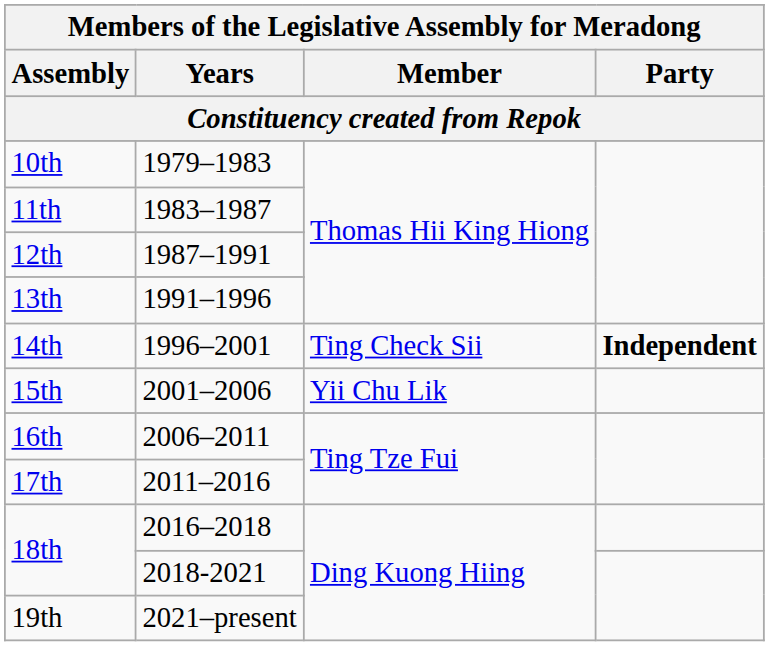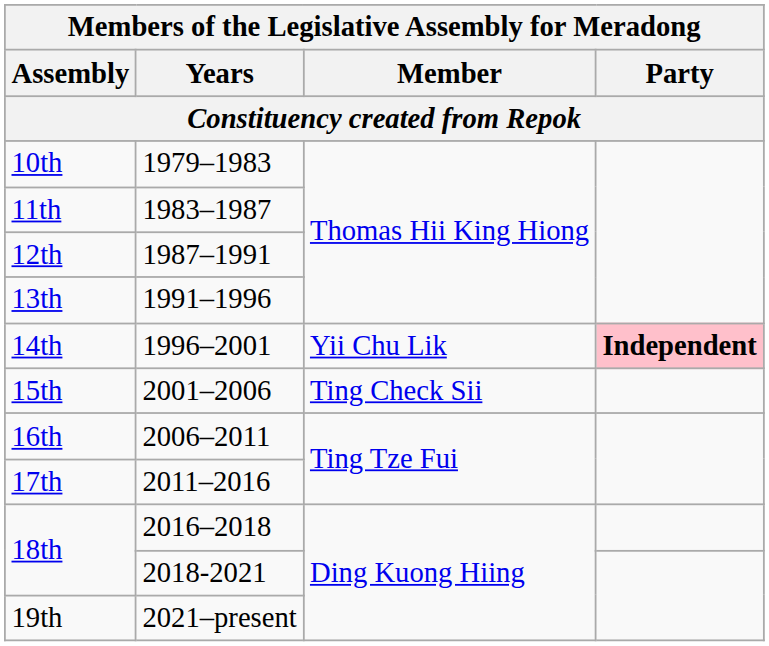(396, 345) Ting Check Sii -> (378, 345) Yii Chu Lik
(680, 345) no background -> (680, 345) pink background
(378, 390) Yii Chu Lik -> (396, 390) Ting Check Sii
